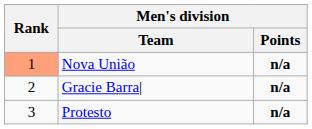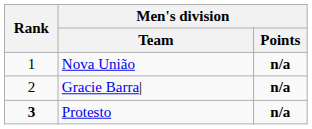(31, 64) lightsalmon background -> (31, 64) no background
(31, 111) normal -> (31, 111) bold
